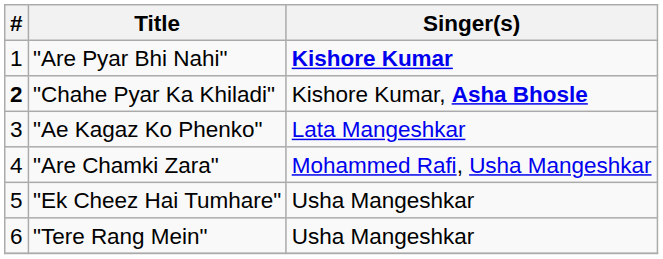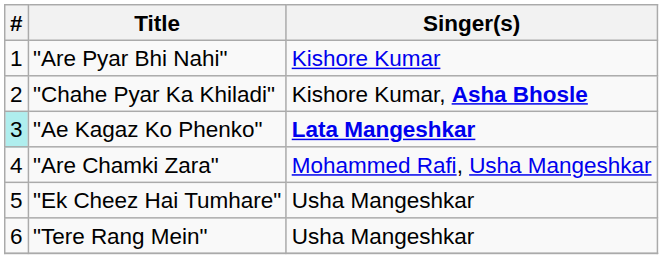(372, 58) bold -> (366, 58) normal
(16, 94) bold -> (16, 94) normal
(16, 130) no background -> (16, 130) paleturquoise background
(379, 130) normal -> (384, 130) bold
